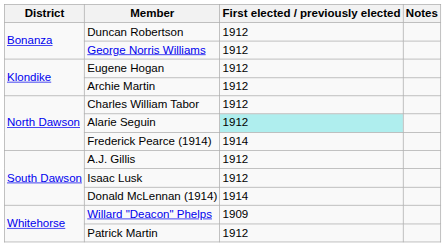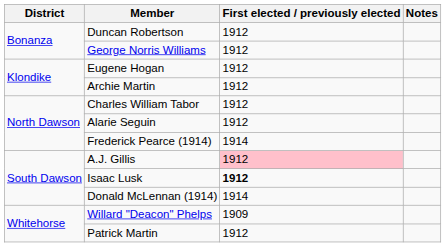(235, 123) paleturquoise background -> (235, 123) no background
(235, 159) no background -> (235, 159) pink background
(235, 178) normal -> (235, 178) bold
